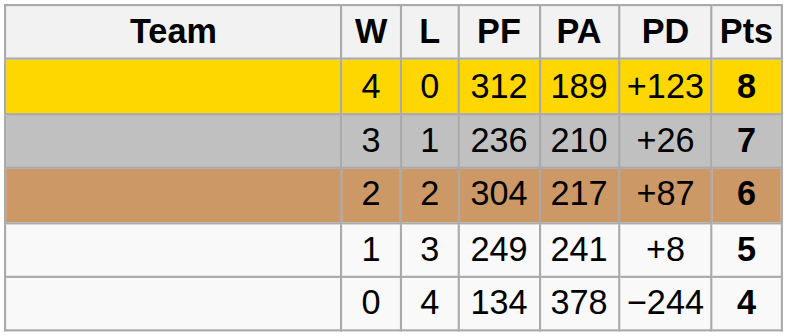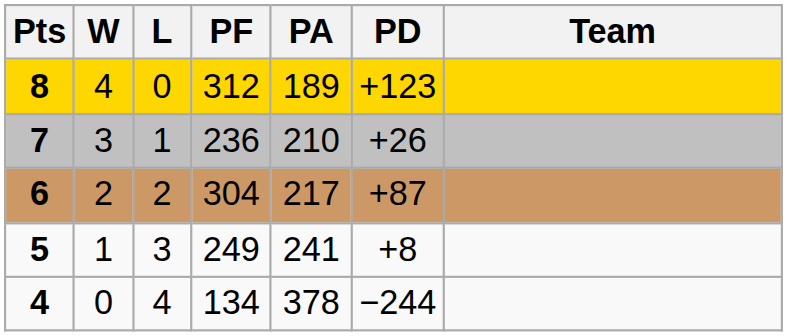columns swapped: (173, 31) <-> (746, 31)
